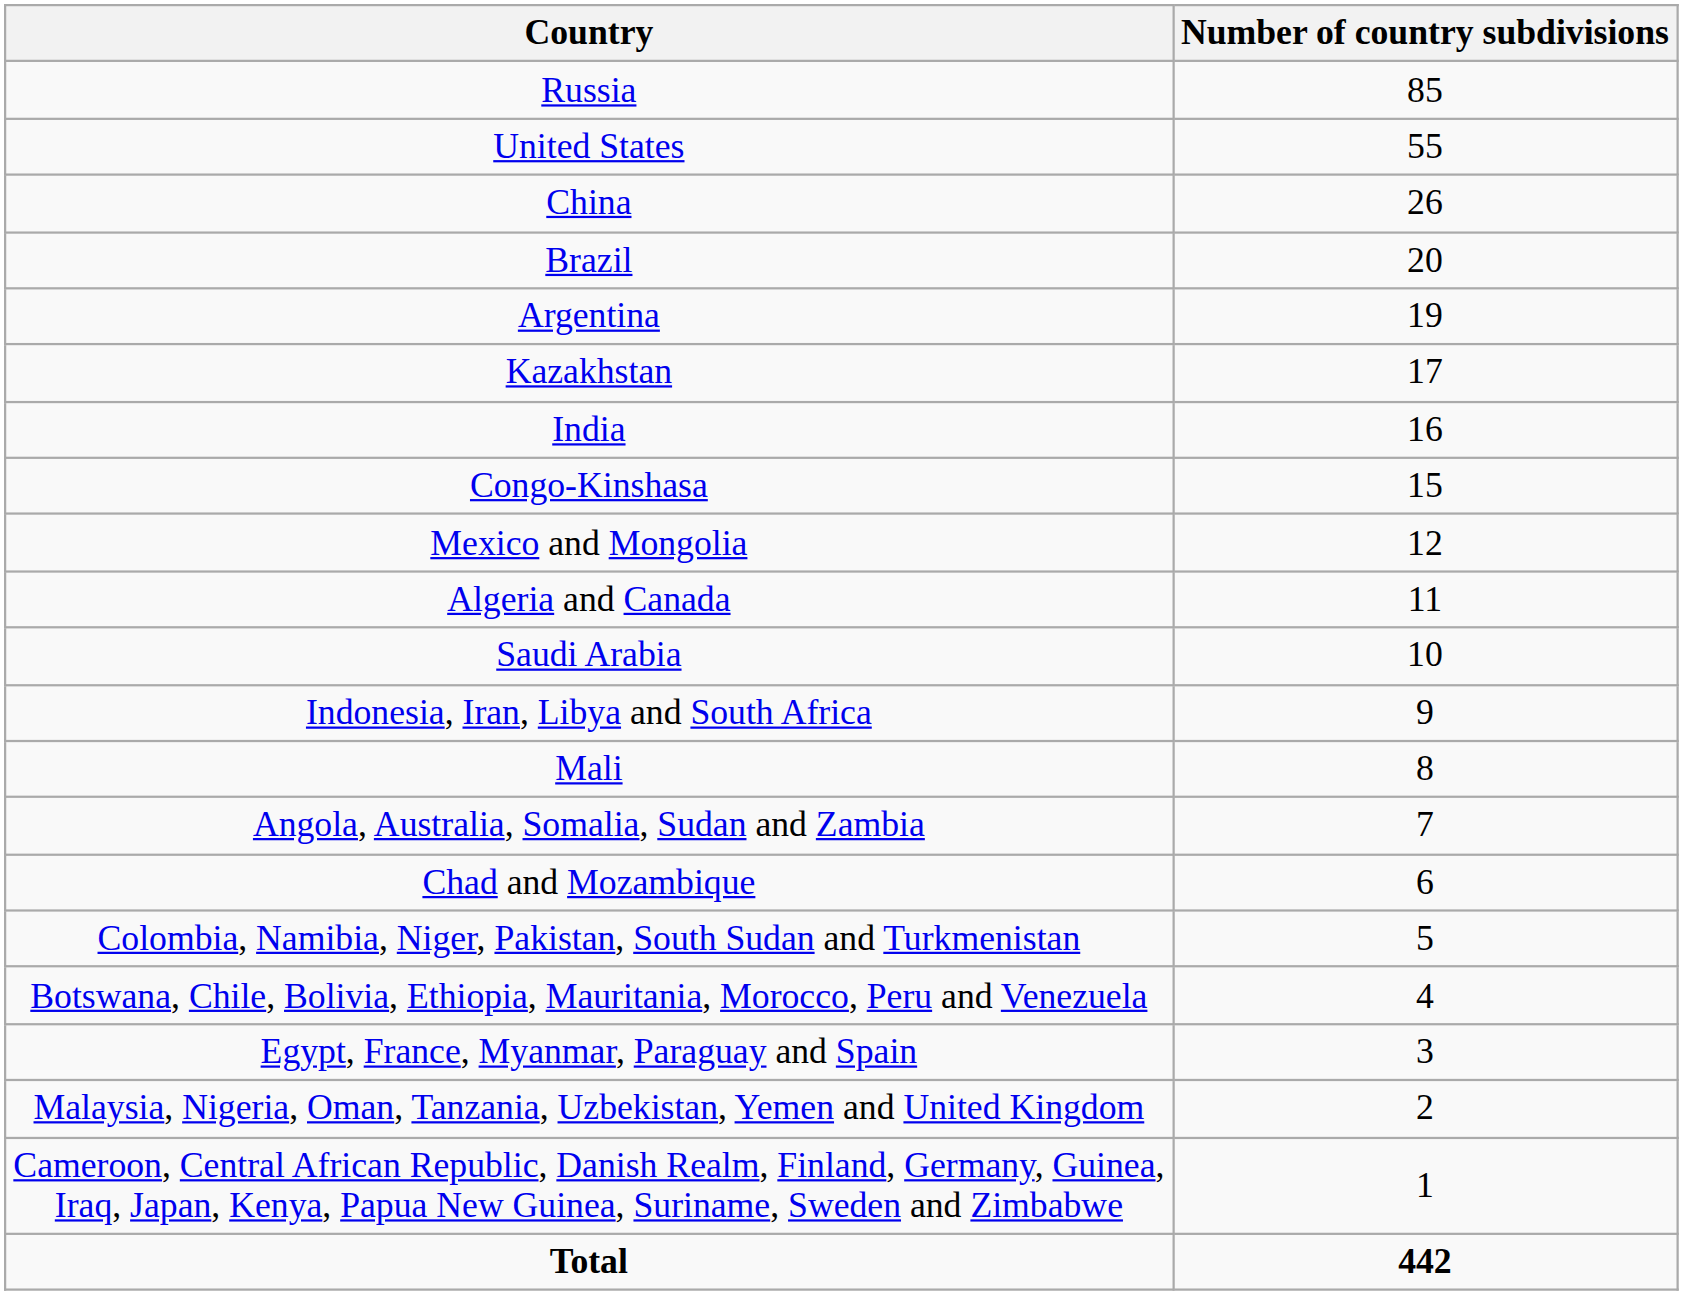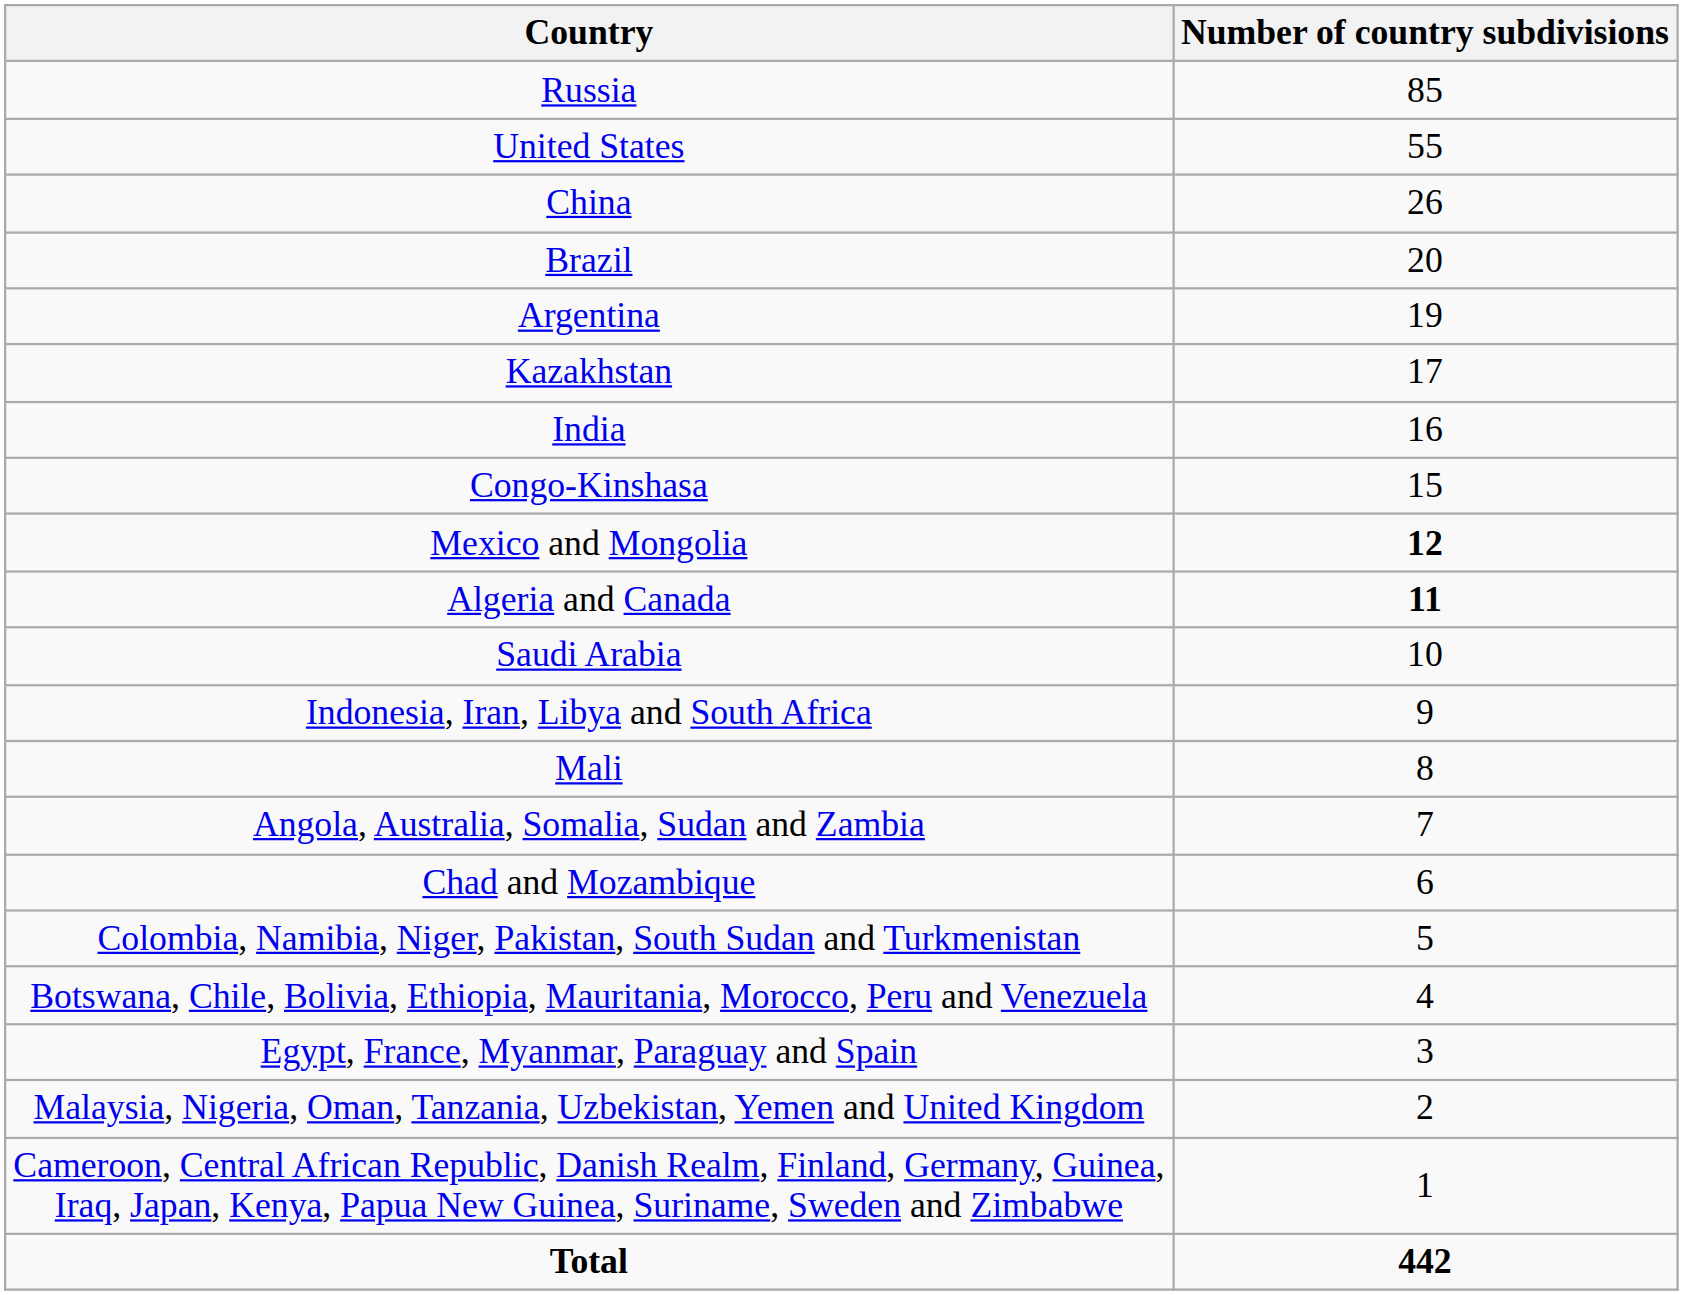(1425, 542) normal -> (1425, 542) bold
(1425, 598) normal -> (1425, 598) bold
